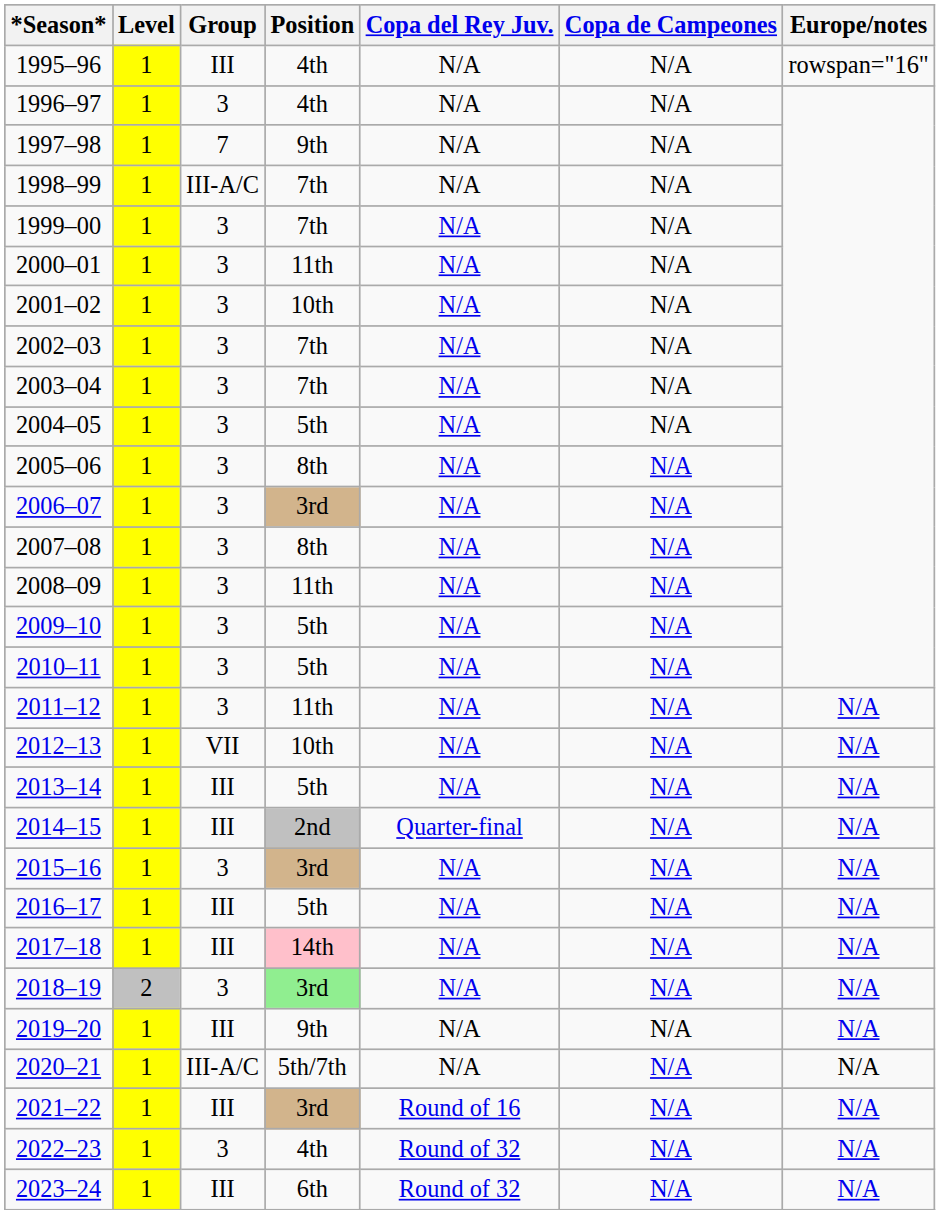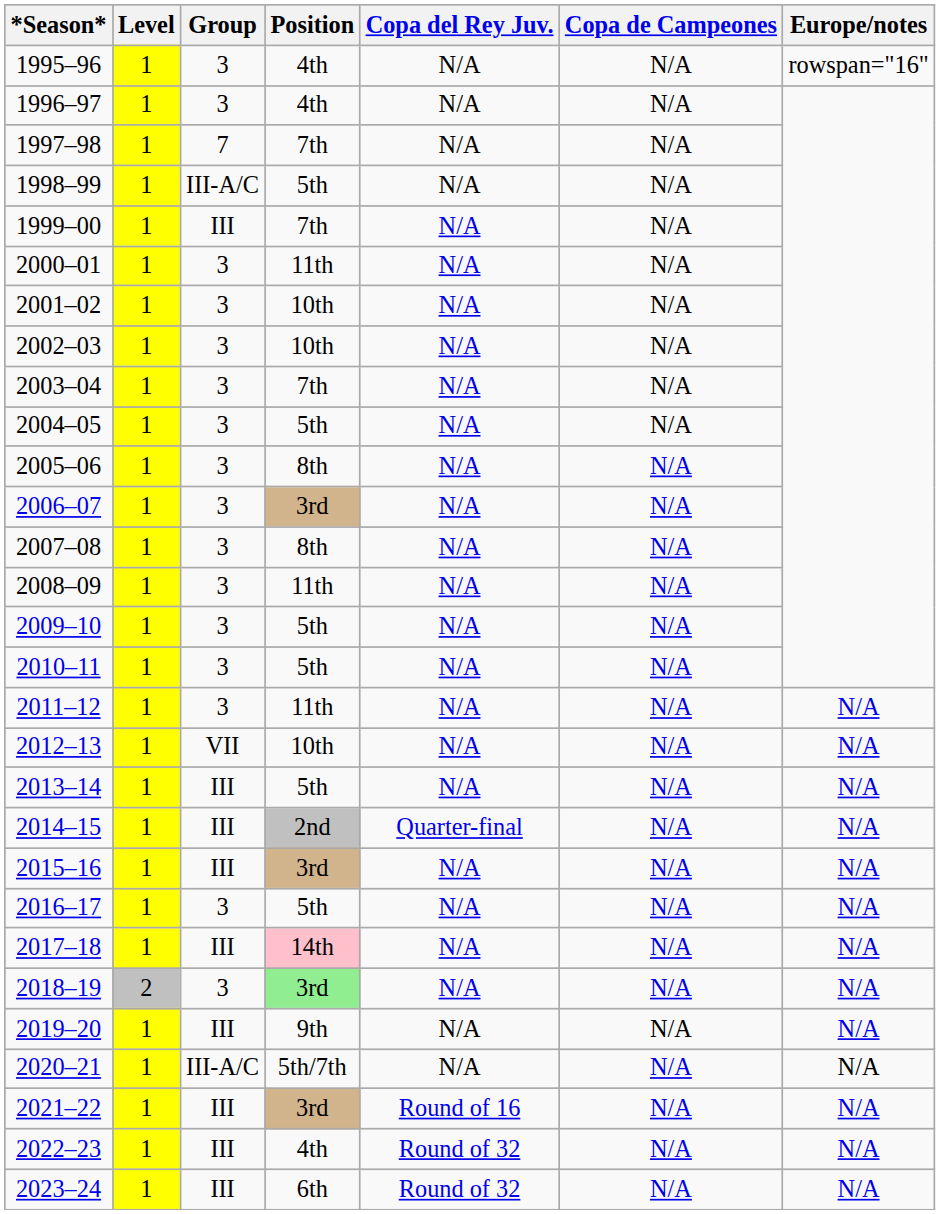(223, 65) III -> (223, 65) 3
(312, 145) 9th -> (312, 145) 7th
(312, 185) 7th -> (312, 185) 5th
(223, 225) 3 -> (223, 225) III
(312, 346) 7th -> (312, 346) 10th
(223, 867) 3 -> (223, 867) III
(223, 907) III -> (223, 907) 3
(223, 1148) 3 -> (223, 1148) III
